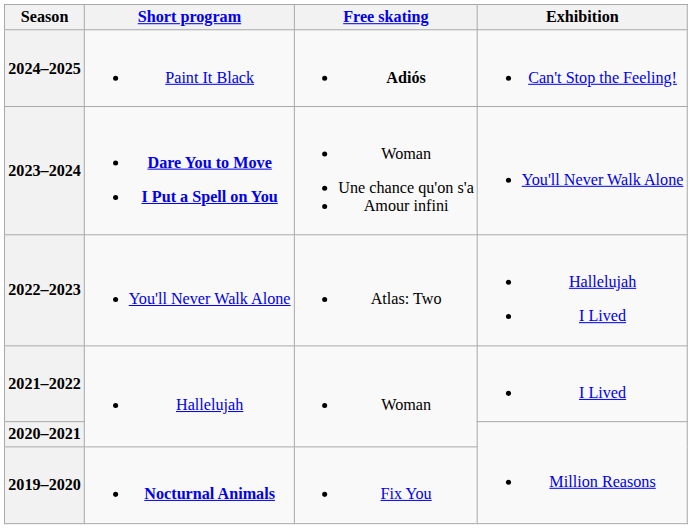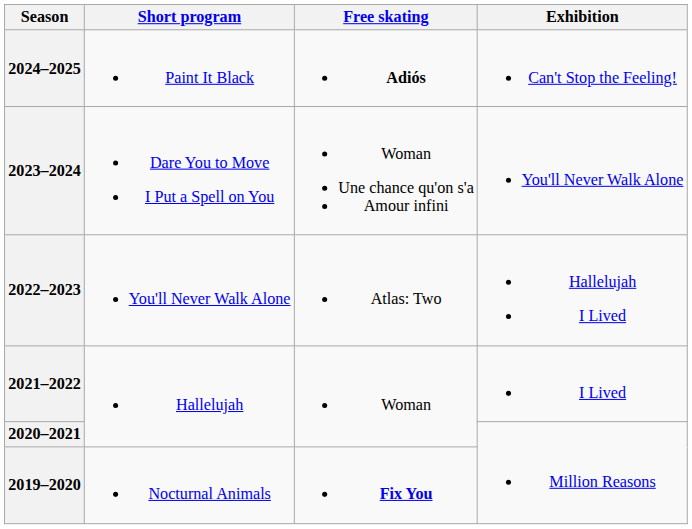(189, 180) bold -> (189, 180) normal
(189, 494) bold -> (189, 494) normal
(386, 494) normal -> (386, 494) bold
